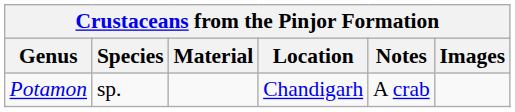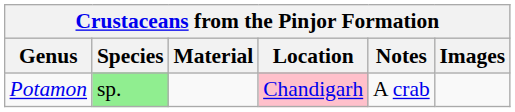(109, 89) no background -> (109, 89) lightgreen background
(313, 89) no background -> (313, 89) pink background
